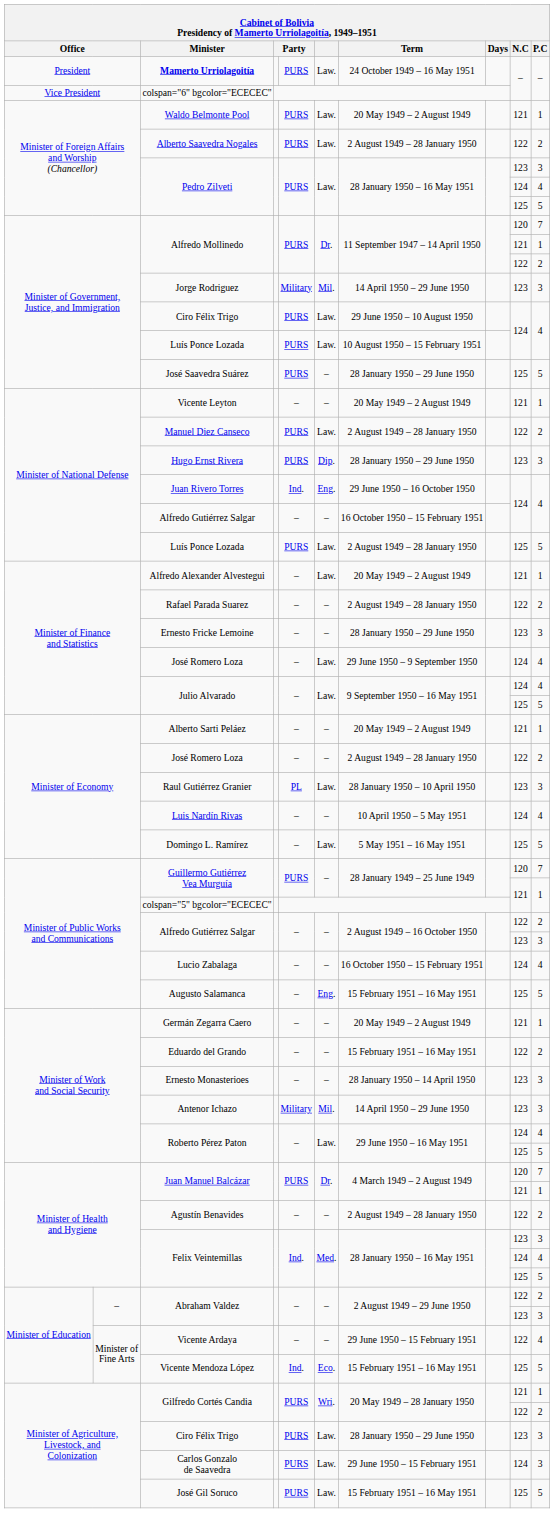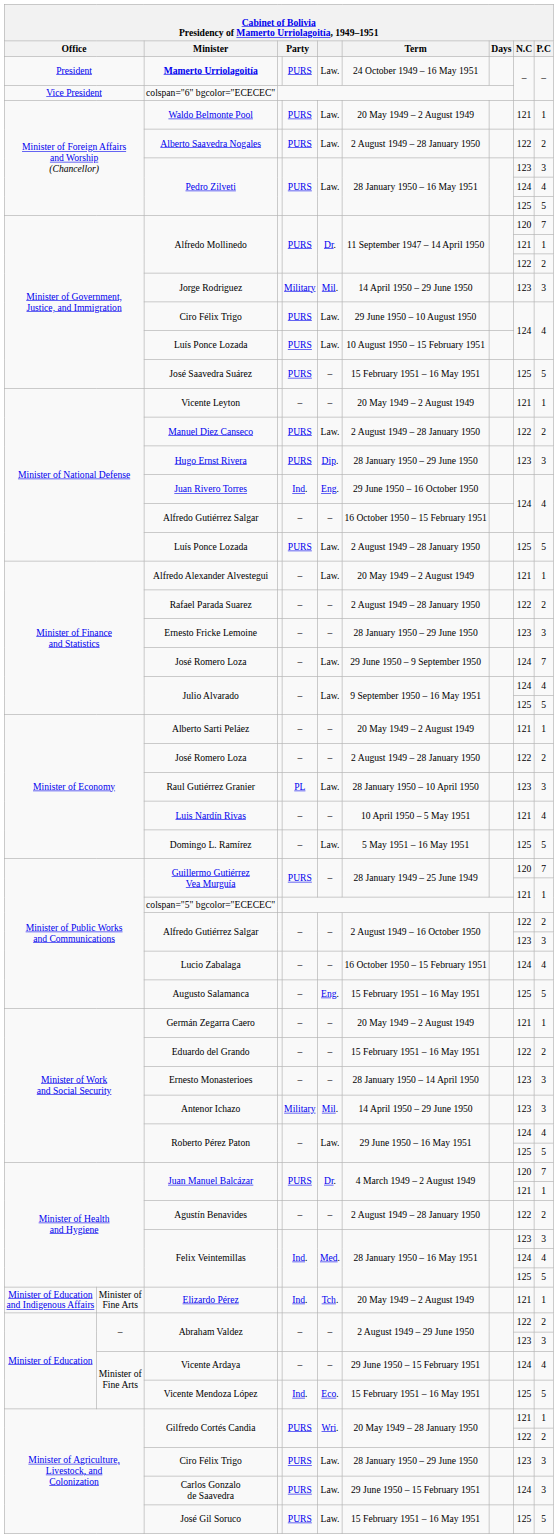(412, 374) 28 January 1950 – 29 June 1950 -> (416, 374) 15 February 1951 – 16 May 1951
(540, 662) 4 -> (544, 662) 7
(520, 815) 124 -> (524, 815) 121
+ row: (50, 1300)
(520, 1339) 122 -> (524, 1365) 124
